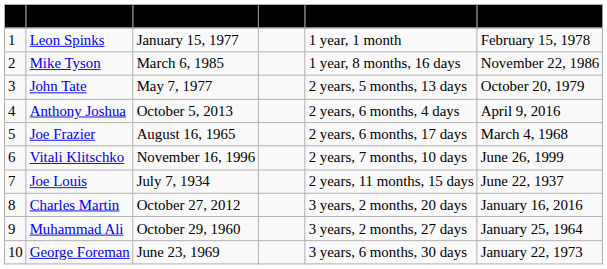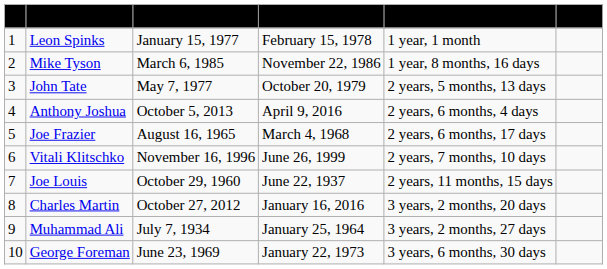columns swapped: (540, 16) <-> (282, 16)
(173, 181) July 7, 1934 -> (188, 181) October 29, 1960
(188, 228) October 29, 1960 -> (173, 228) July 7, 1934
